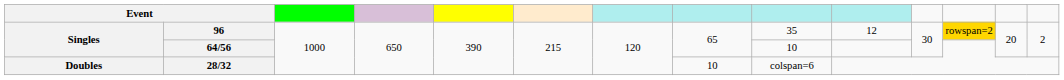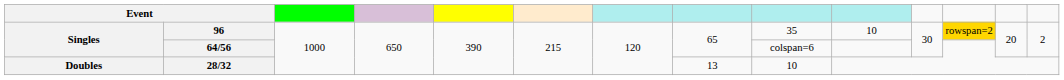(871, 31) 12 -> (871, 31) 10
(792, 48) 10 -> (792, 48) colspan=6
(712, 66) 10 -> (712, 66) 13
(792, 66) colspan=6 -> (792, 66) 10
